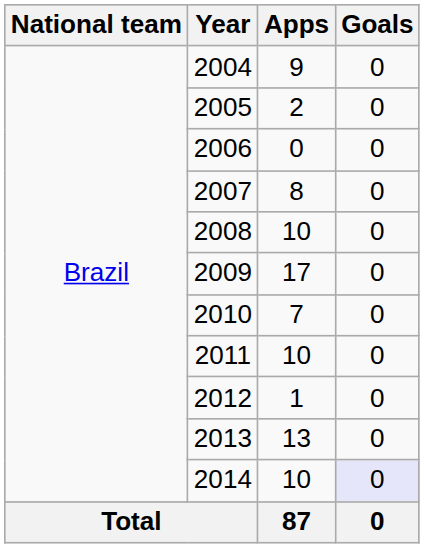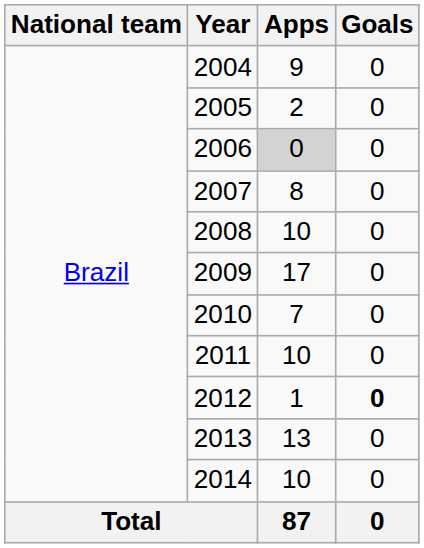(297, 149) no background -> (297, 149) lightgrey background
(377, 397) normal -> (377, 397) bold
(377, 480) lavender background -> (377, 480) no background
